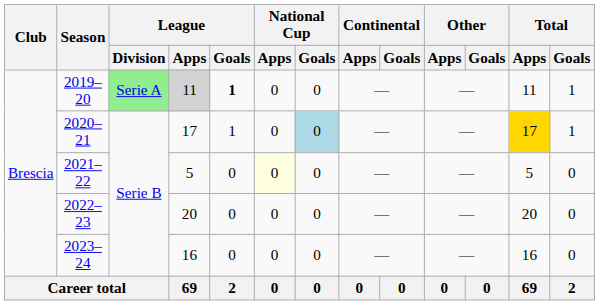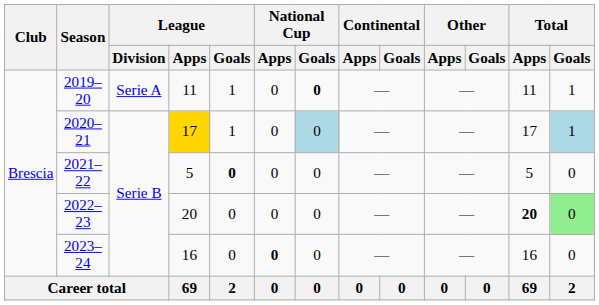(139, 90) lightgreen background -> (139, 90) no background
(189, 90) lightgrey background -> (189, 90) no background
(232, 90) bold -> (232, 90) normal
(317, 90) normal -> (317, 90) bold
(189, 131) no background -> (189, 131) gold background
(529, 131) gold background -> (529, 131) no background
(572, 131) no background -> (572, 131) lightblue background
(232, 172) normal -> (232, 172) bold
(274, 172) lightyellow background -> (274, 172) no background
(529, 214) normal -> (529, 214) bold
(572, 214) no background -> (572, 214) lightgreen background
(274, 255) normal -> (274, 255) bold
